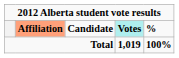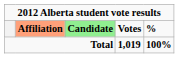(90, 28) no background -> (90, 28) lightgreen background
(129, 28) paleturquoise background -> (129, 28) no background
